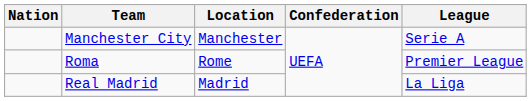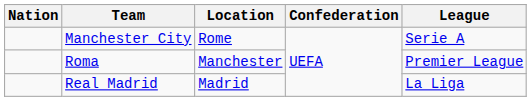(240, 39) Manchester -> (215, 39) Rome
(215, 62) Rome -> (240, 62) Manchester
